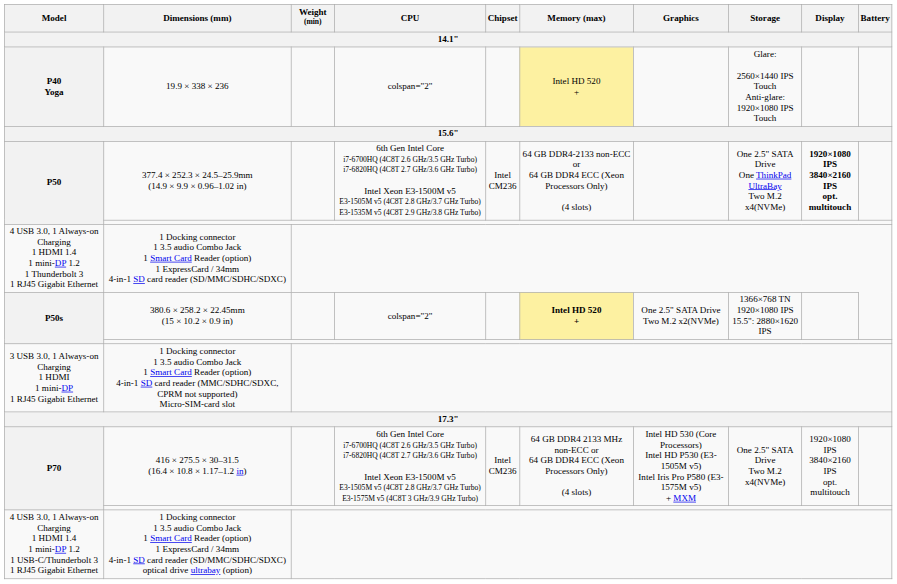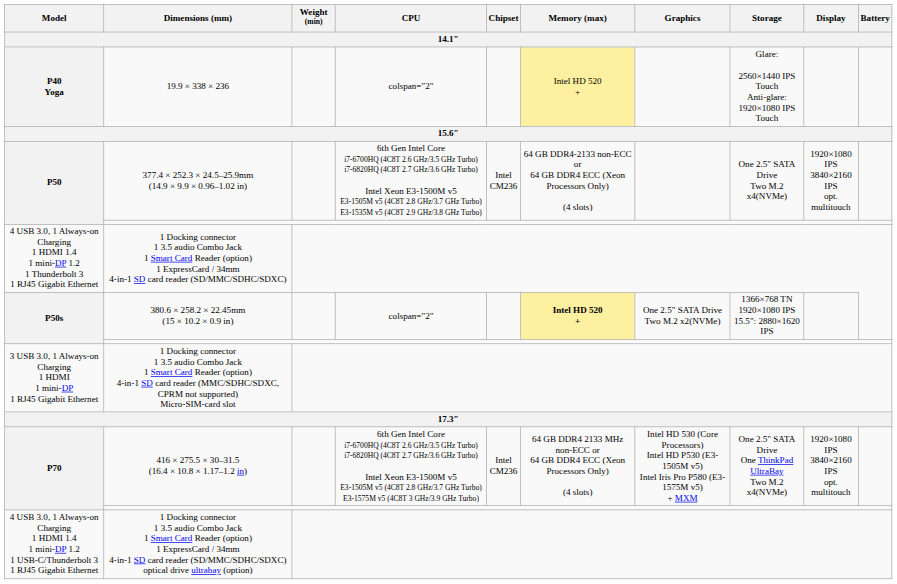(765, 180) One 2.5" SATA Drive One ThinkPad UltraBay Two M.2 x4(NVMe) -> (767, 180) One 2.5" SATA Drive Two M.2 x4(NVMe)
(830, 180) bold -> (831, 180) normal
(765, 466) One 2.5" SATA Drive Two M.2 x4(NVMe) -> (767, 466) One 2.5" SATA Drive One ThinkPad UltraBay Two M.2 x4(NVMe)
